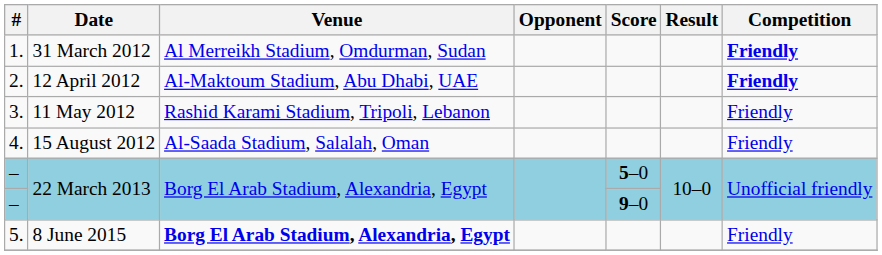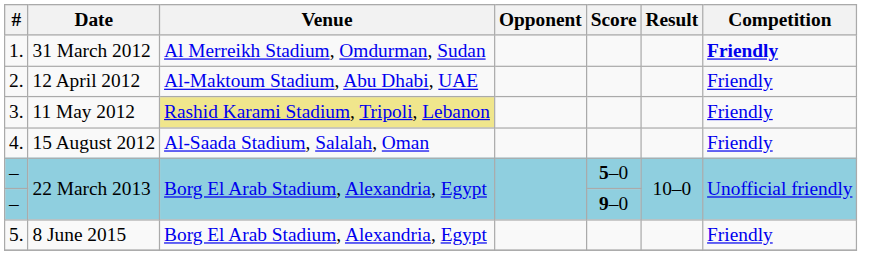(763, 81) bold -> (740, 81) normal
(327, 111) no background -> (327, 111) khaki background
(337, 234) bold -> (325, 234) normal
